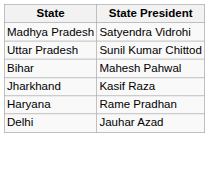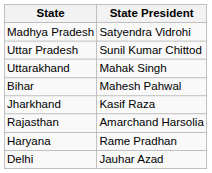+ row: (38, 68)
+ row: (33, 123)
